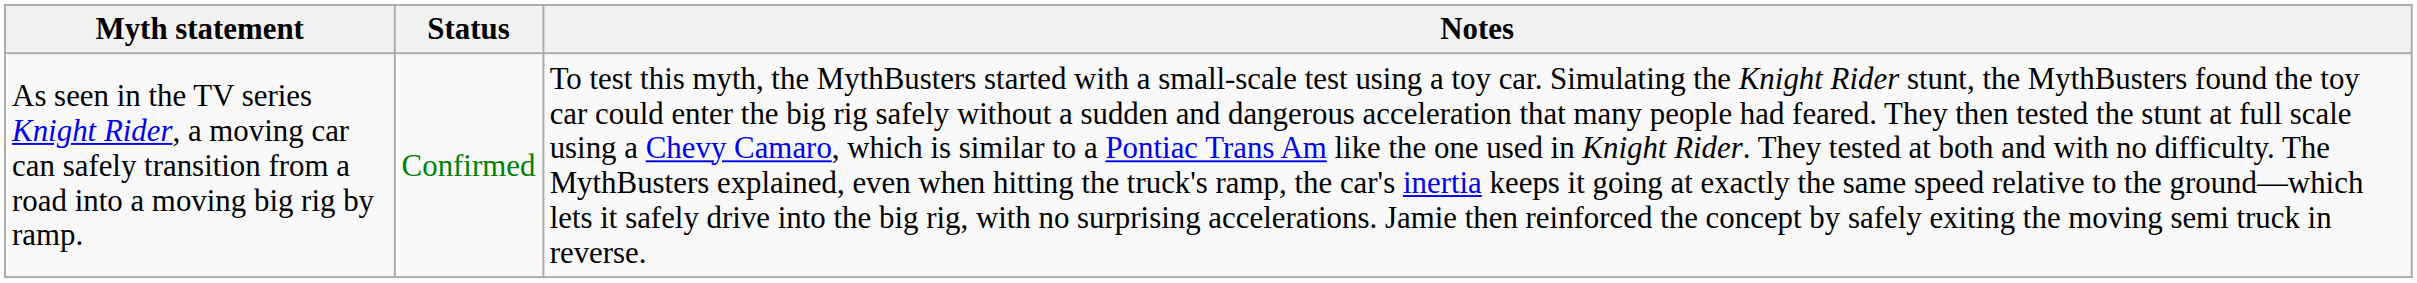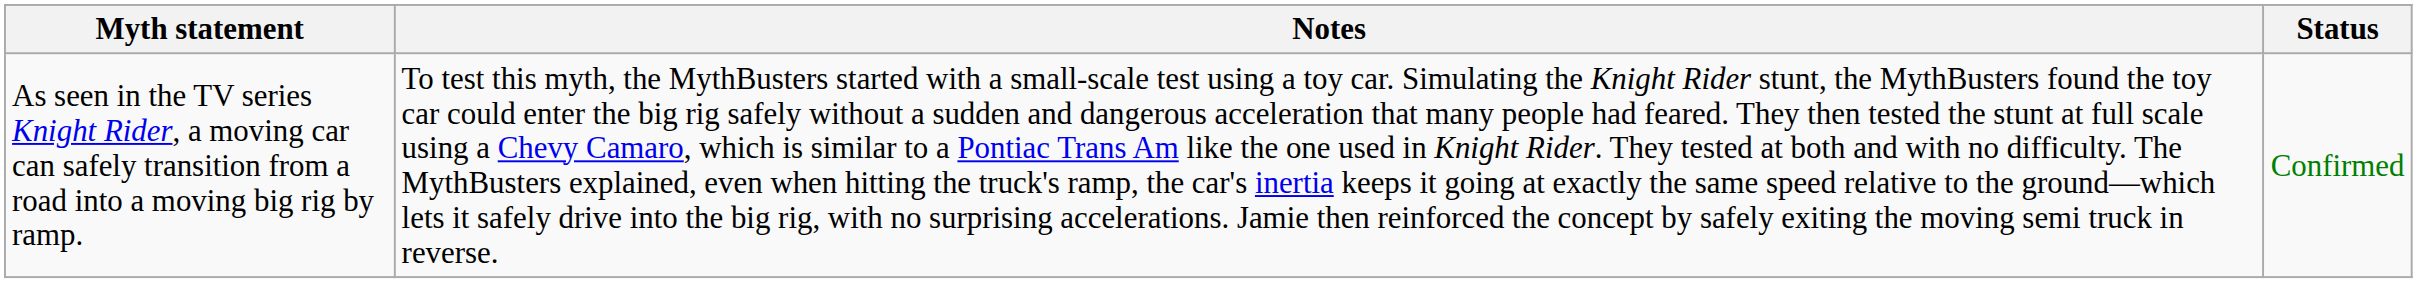columns swapped: (468, 28) <-> (1477, 28)
